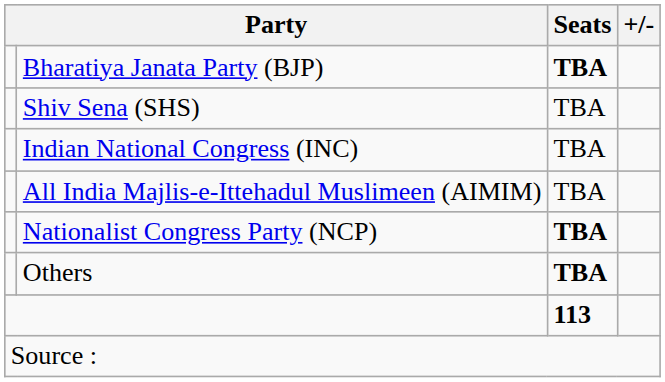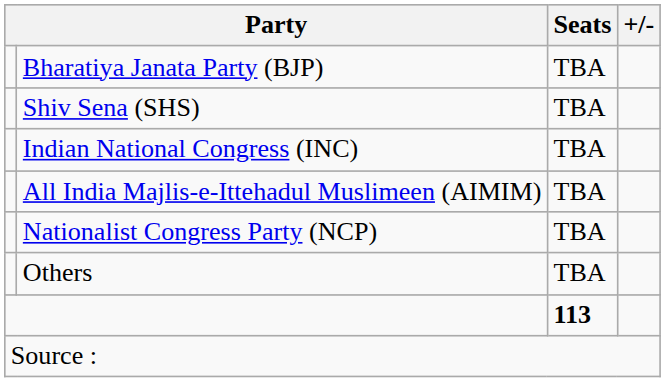(580, 66) bold -> (580, 66) normal
(580, 231) bold -> (580, 231) normal
(580, 273) bold -> (580, 273) normal
